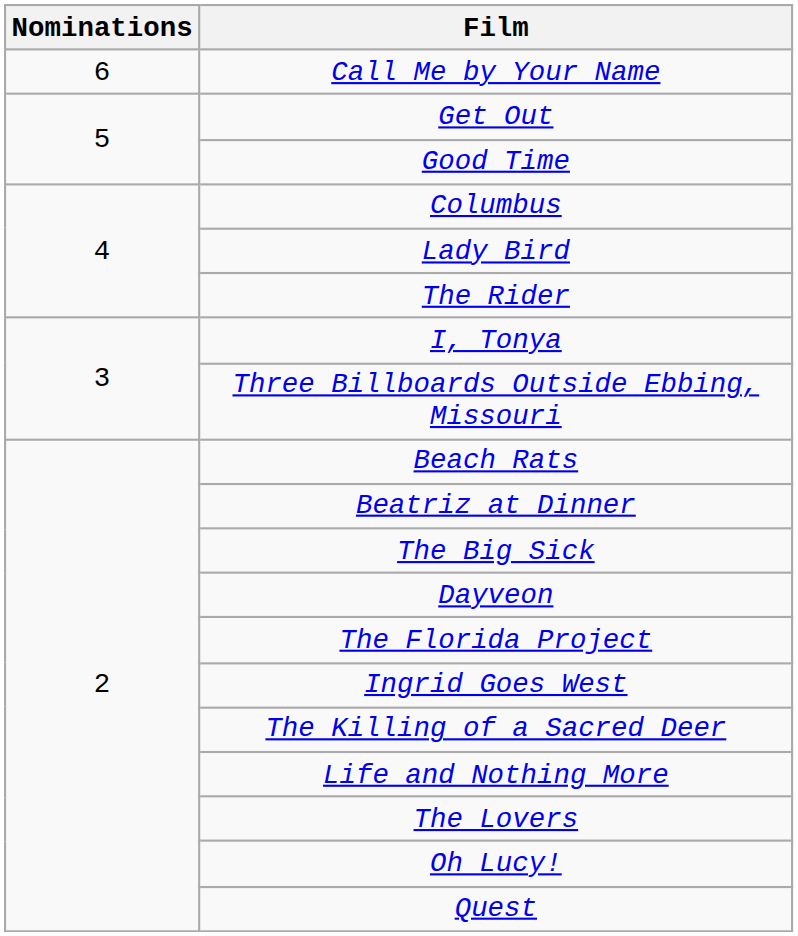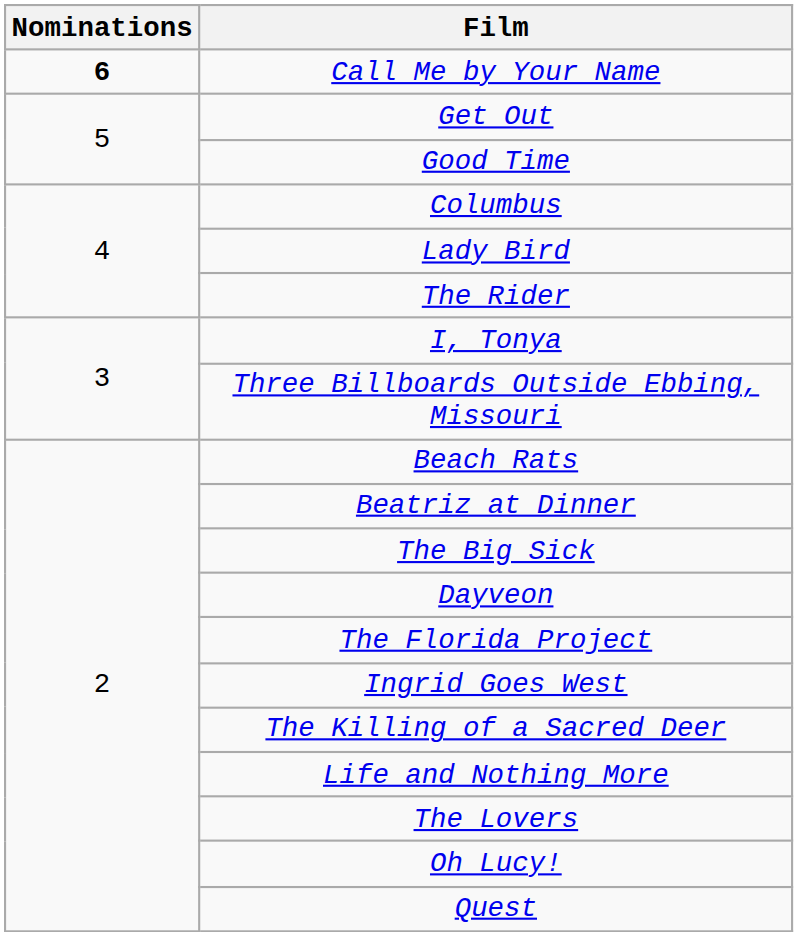(102, 72) normal -> (102, 72) bold
